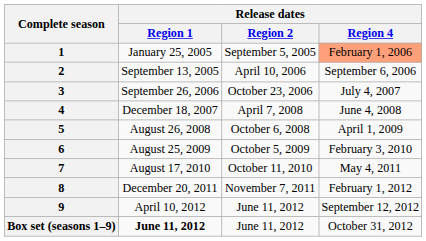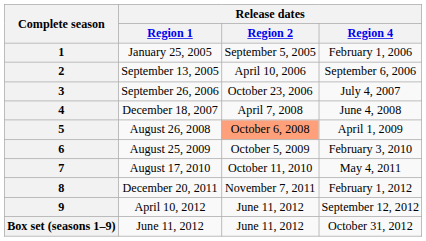(370, 52) lightsalmon background -> (370, 52) no background
(270, 129) no background -> (270, 129) lightsalmon background
(170, 226) bold -> (170, 226) normal
